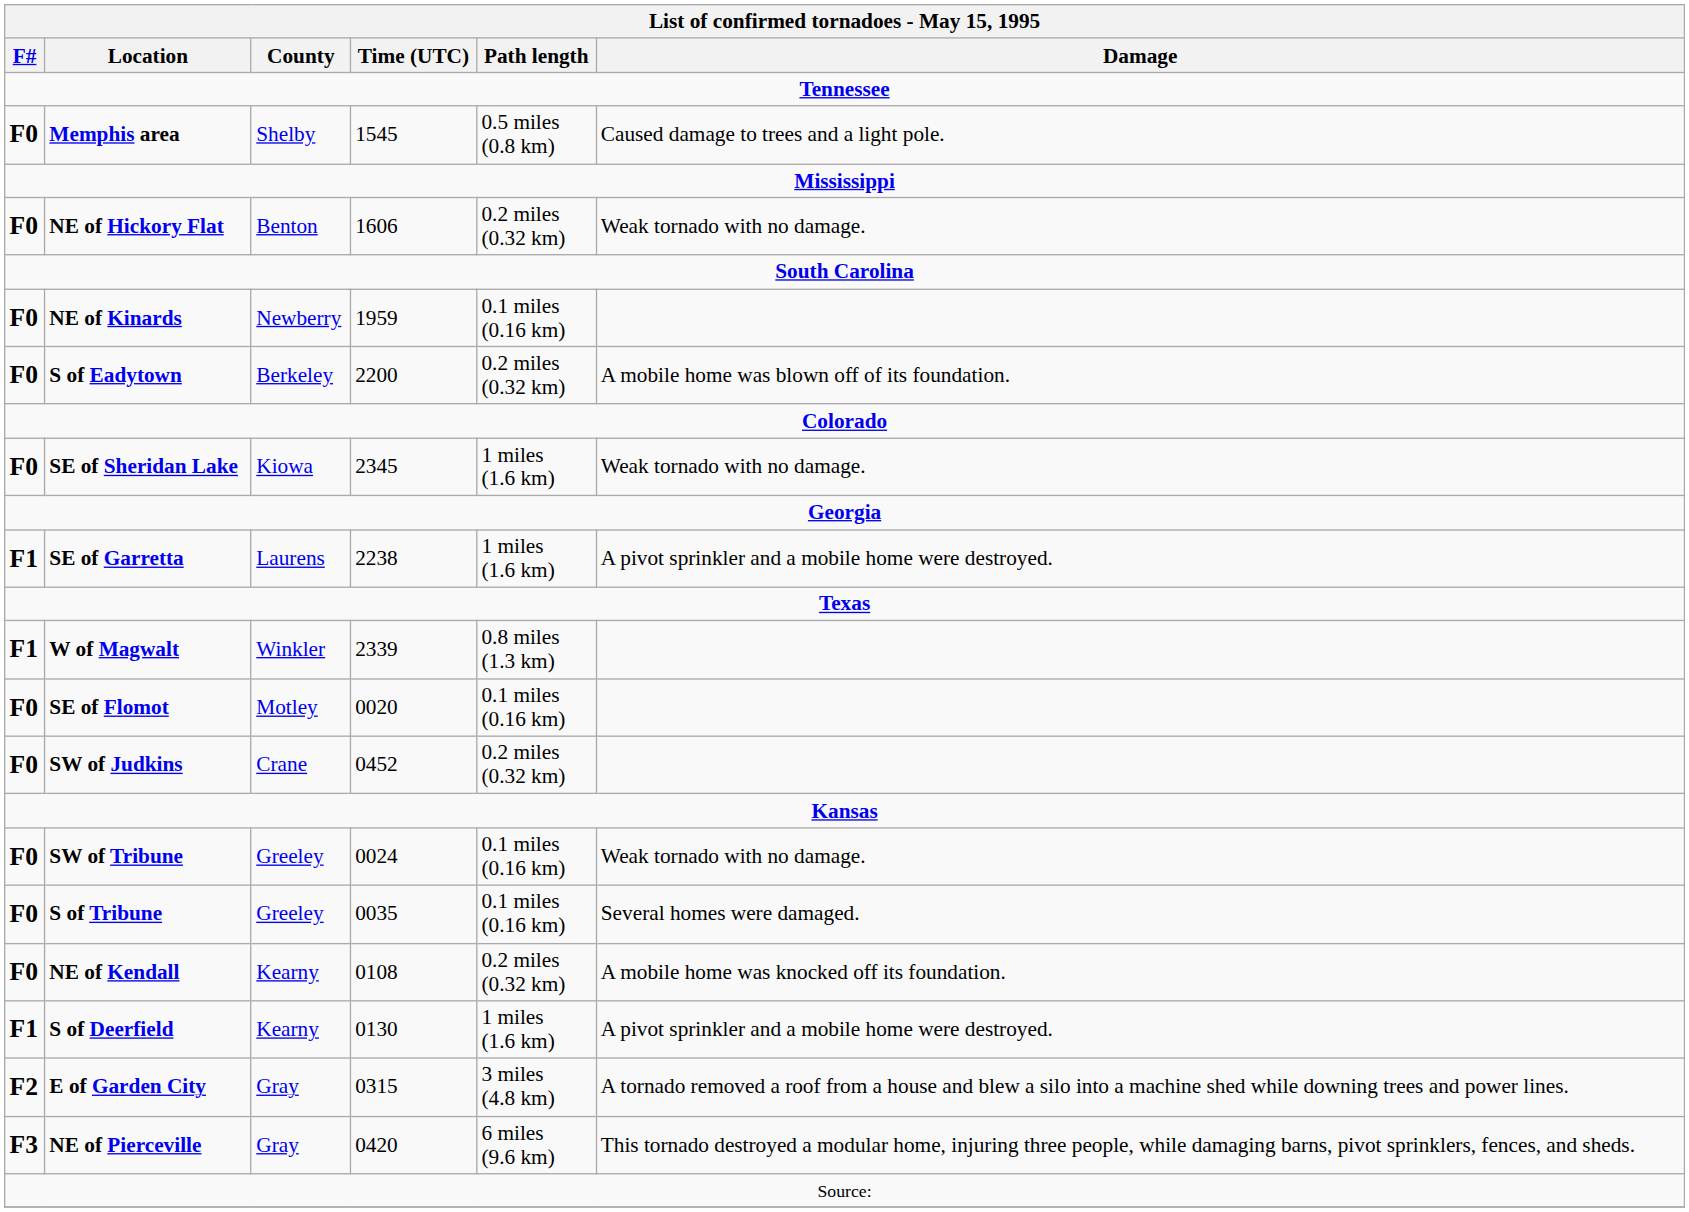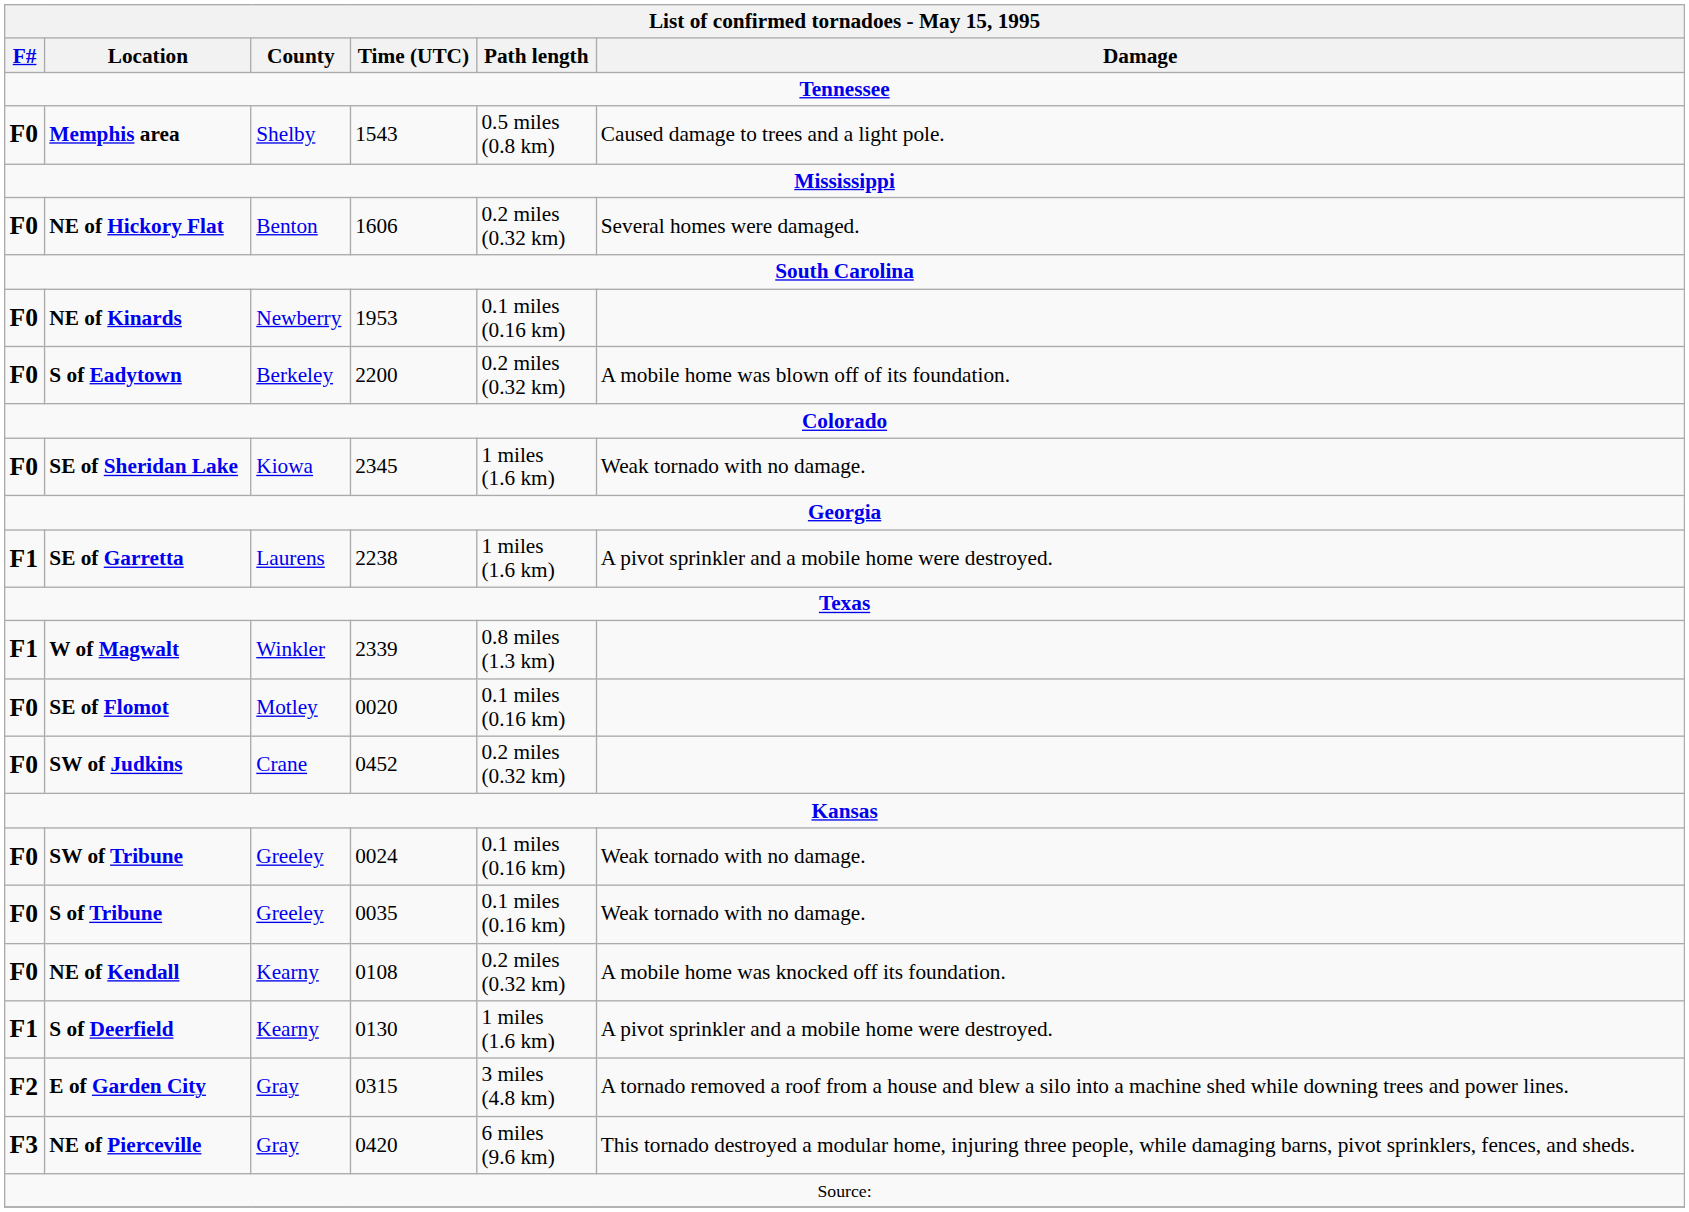(376, 134) 1545 -> (376, 134) 1543
(733, 226) Weak tornado with no damage. -> (730, 226) Several homes were damaged.
(376, 317) 1959 -> (376, 317) 1953
(730, 913) Several homes were damaged. -> (733, 913) Weak tornado with no damage.
